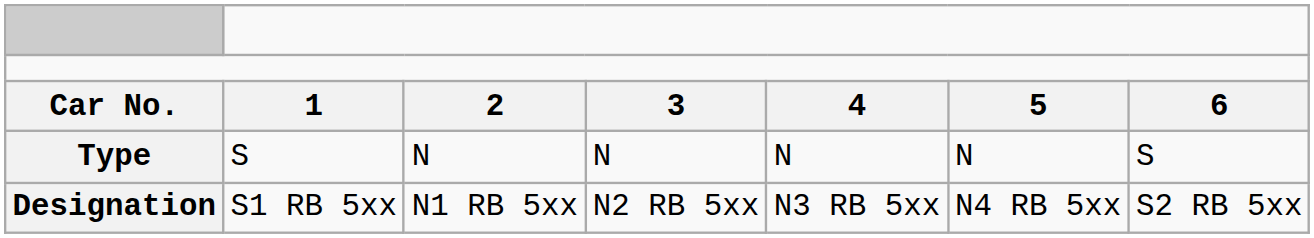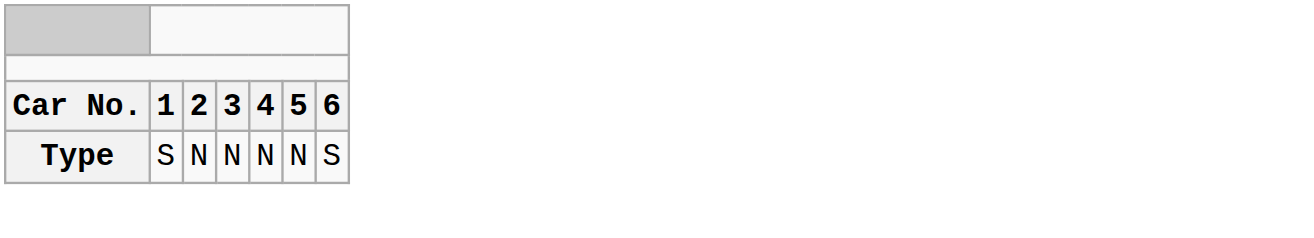- row: (114, 207)
